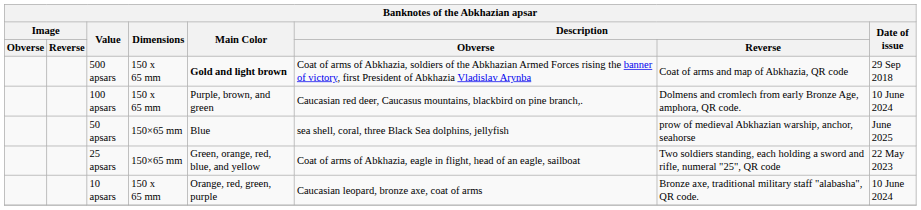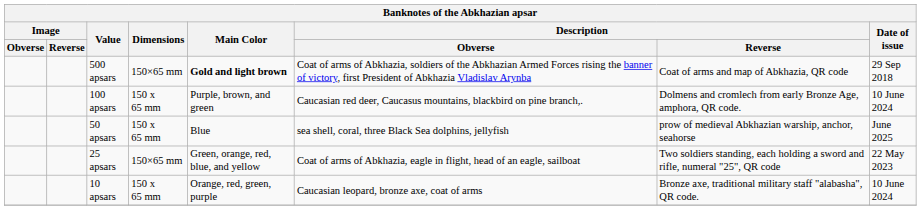(146, 71) 150 x 65 mm -> (157, 71) 150×65 mm
(157, 131) 150×65 mm -> (146, 131) 150 x 65 mm
